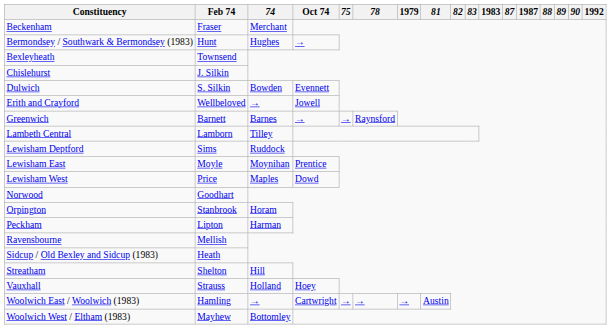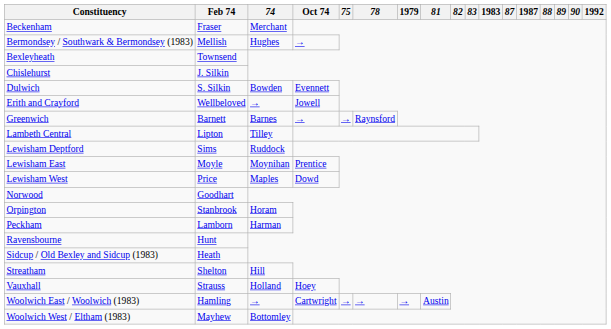(207, 42) Hunt -> (212, 42) Mellish
(215, 133) Lamborn -> (210, 133) Lipton
(210, 225) Lipton -> (215, 225) Lamborn
(212, 240) Mellish -> (207, 240) Hunt
